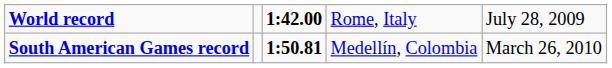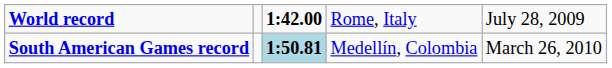(294, 47) no background -> (294, 47) lightblue background
